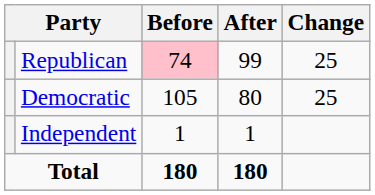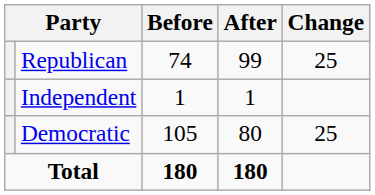(180, 60) pink background -> (180, 60) no background
rows swapped: (75, 97) <-> (79, 134)
